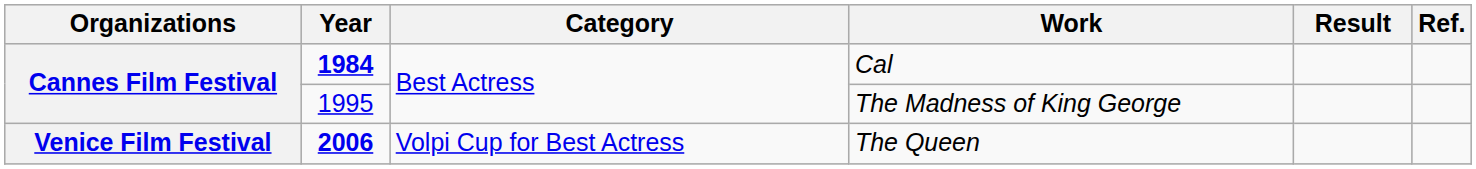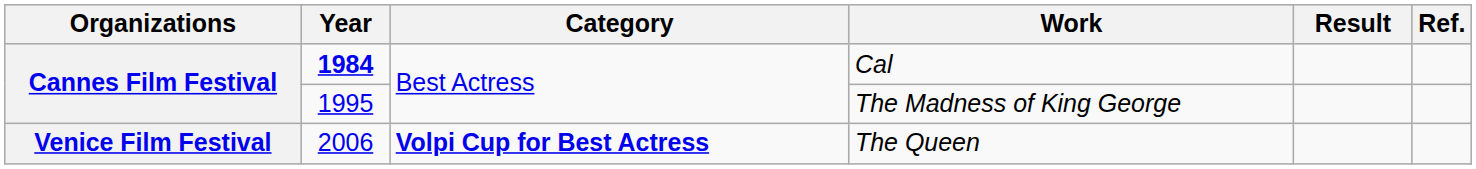(346, 143) bold -> (346, 143) normal
(540, 143) normal -> (552, 143) bold
